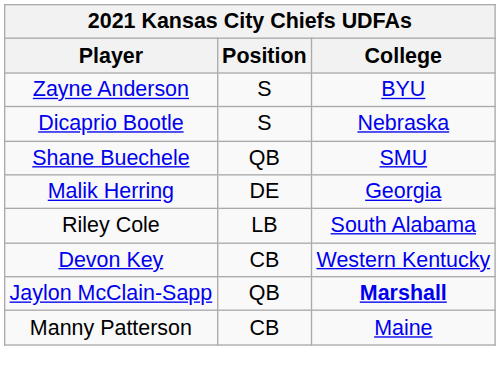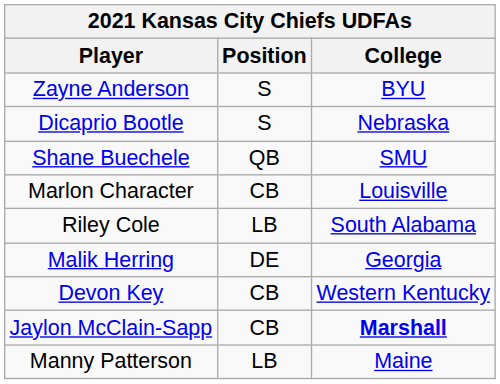+ row: (111, 191)
rows swapped: (111, 225) <-> (111, 191)
(264, 293) QB -> (264, 327) CB
(264, 327) CB -> (264, 361) LB
